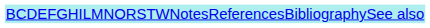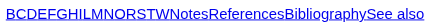(215, 13) paleturquoise background -> (215, 13) no background
